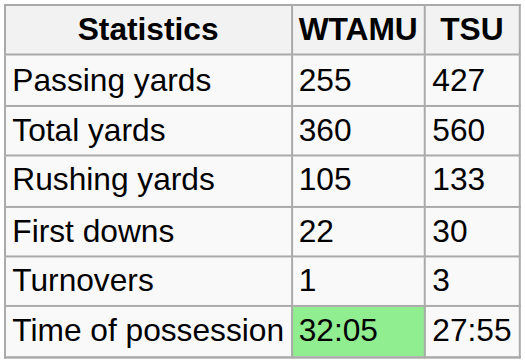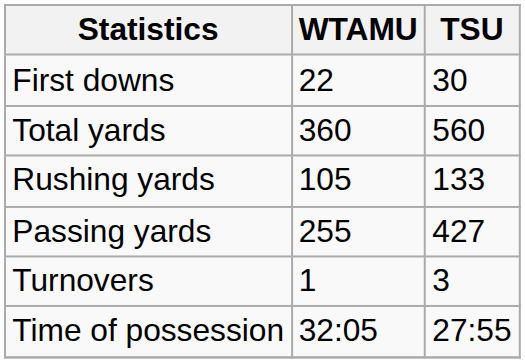rows swapped: (93, 230) <-> (112, 79)
(338, 331) lightgreen background -> (338, 331) no background
